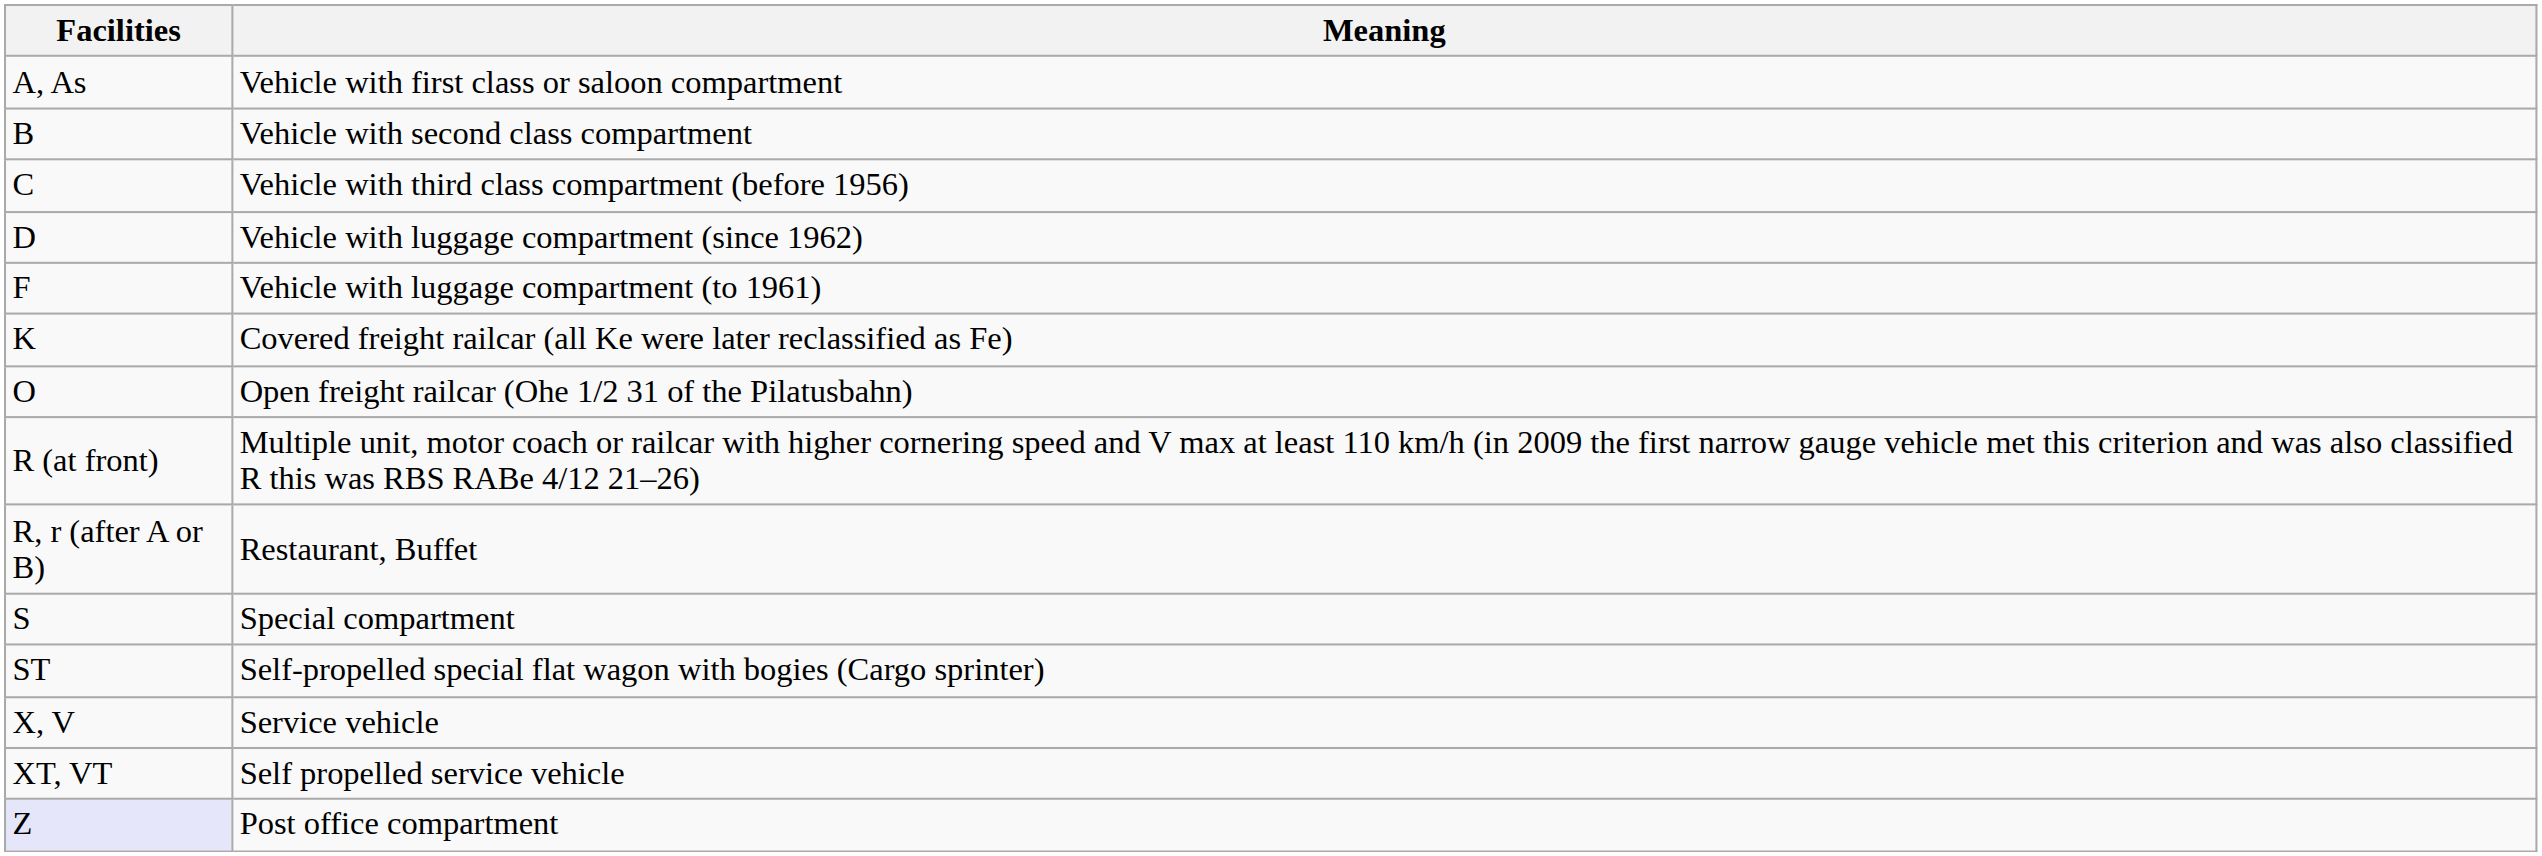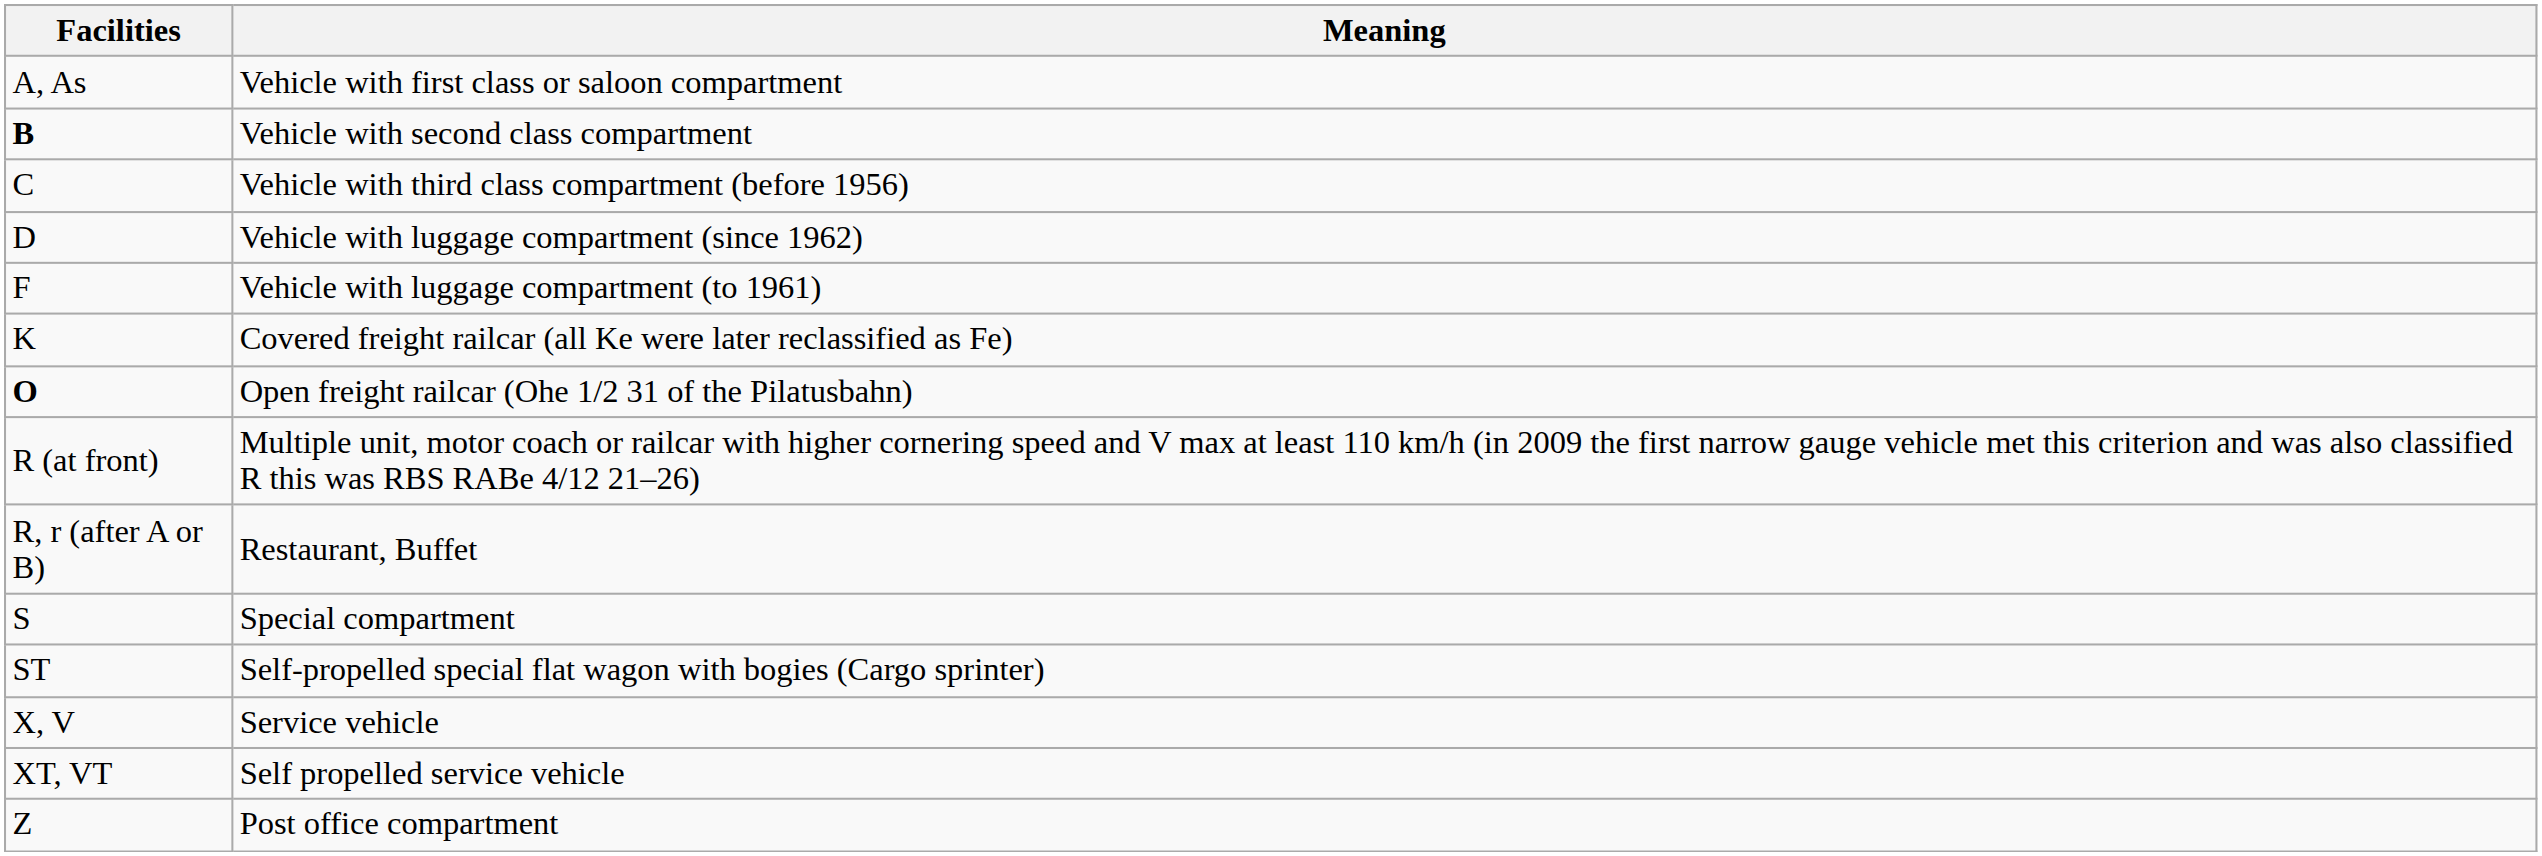(23, 133) normal -> (23, 133) bold
(24, 390) normal -> (25, 390) bold
(22, 824) lavender background -> (22, 824) no background
